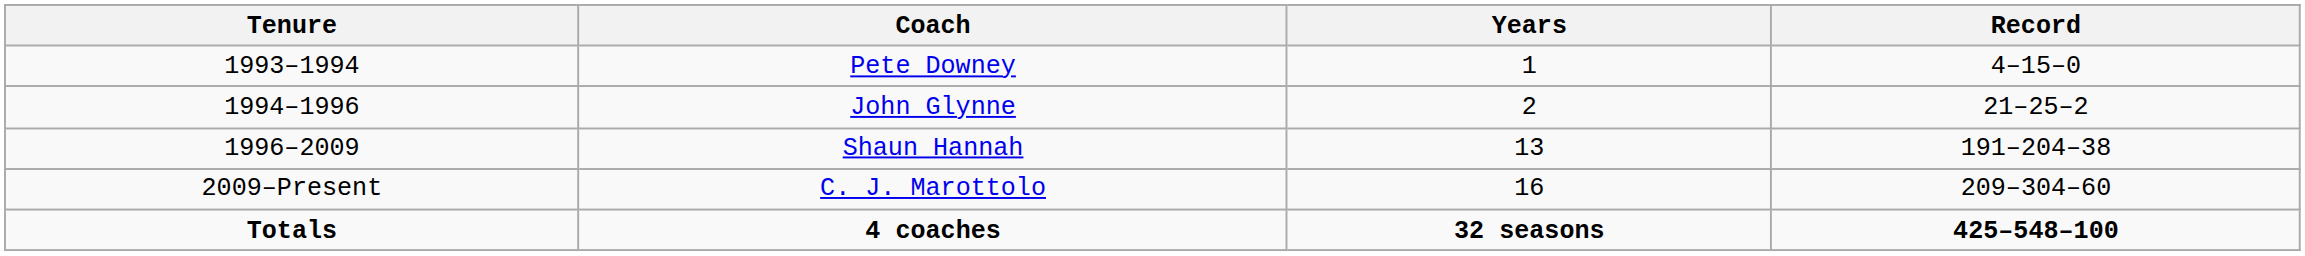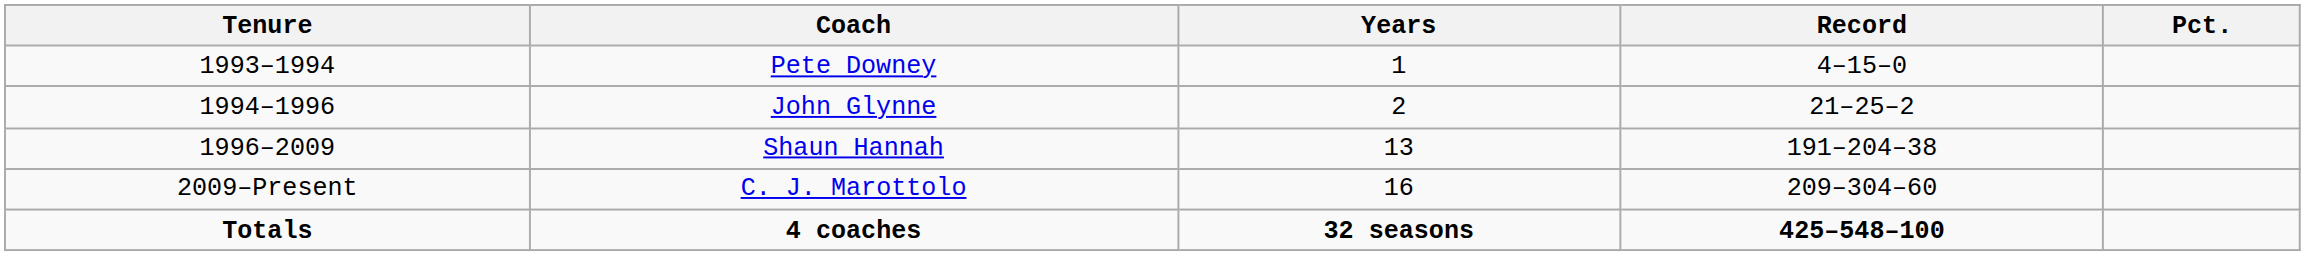+ column: (2202, 25)
